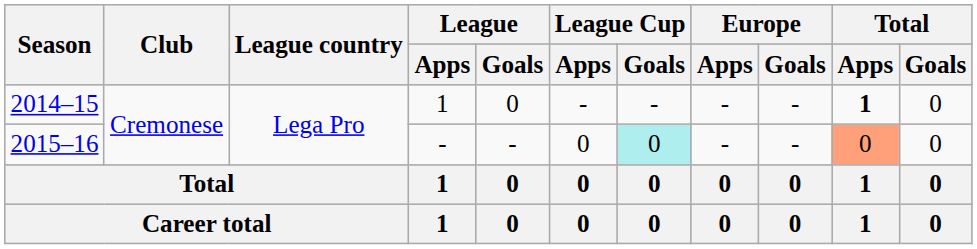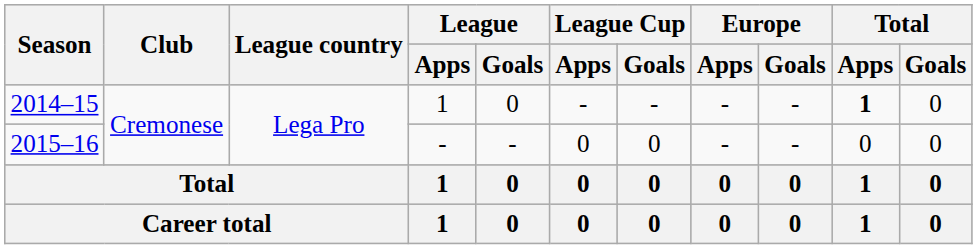(654, 143) paleturquoise background -> (654, 143) no background
(865, 143) lightsalmon background -> (865, 143) no background
